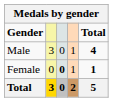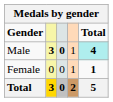(51, 51) normal -> (51, 51) bold
(62, 51) normal -> (62, 51) bold
(93, 51) no background -> (93, 51) paleturquoise background
(62, 69) bold -> (62, 69) normal
